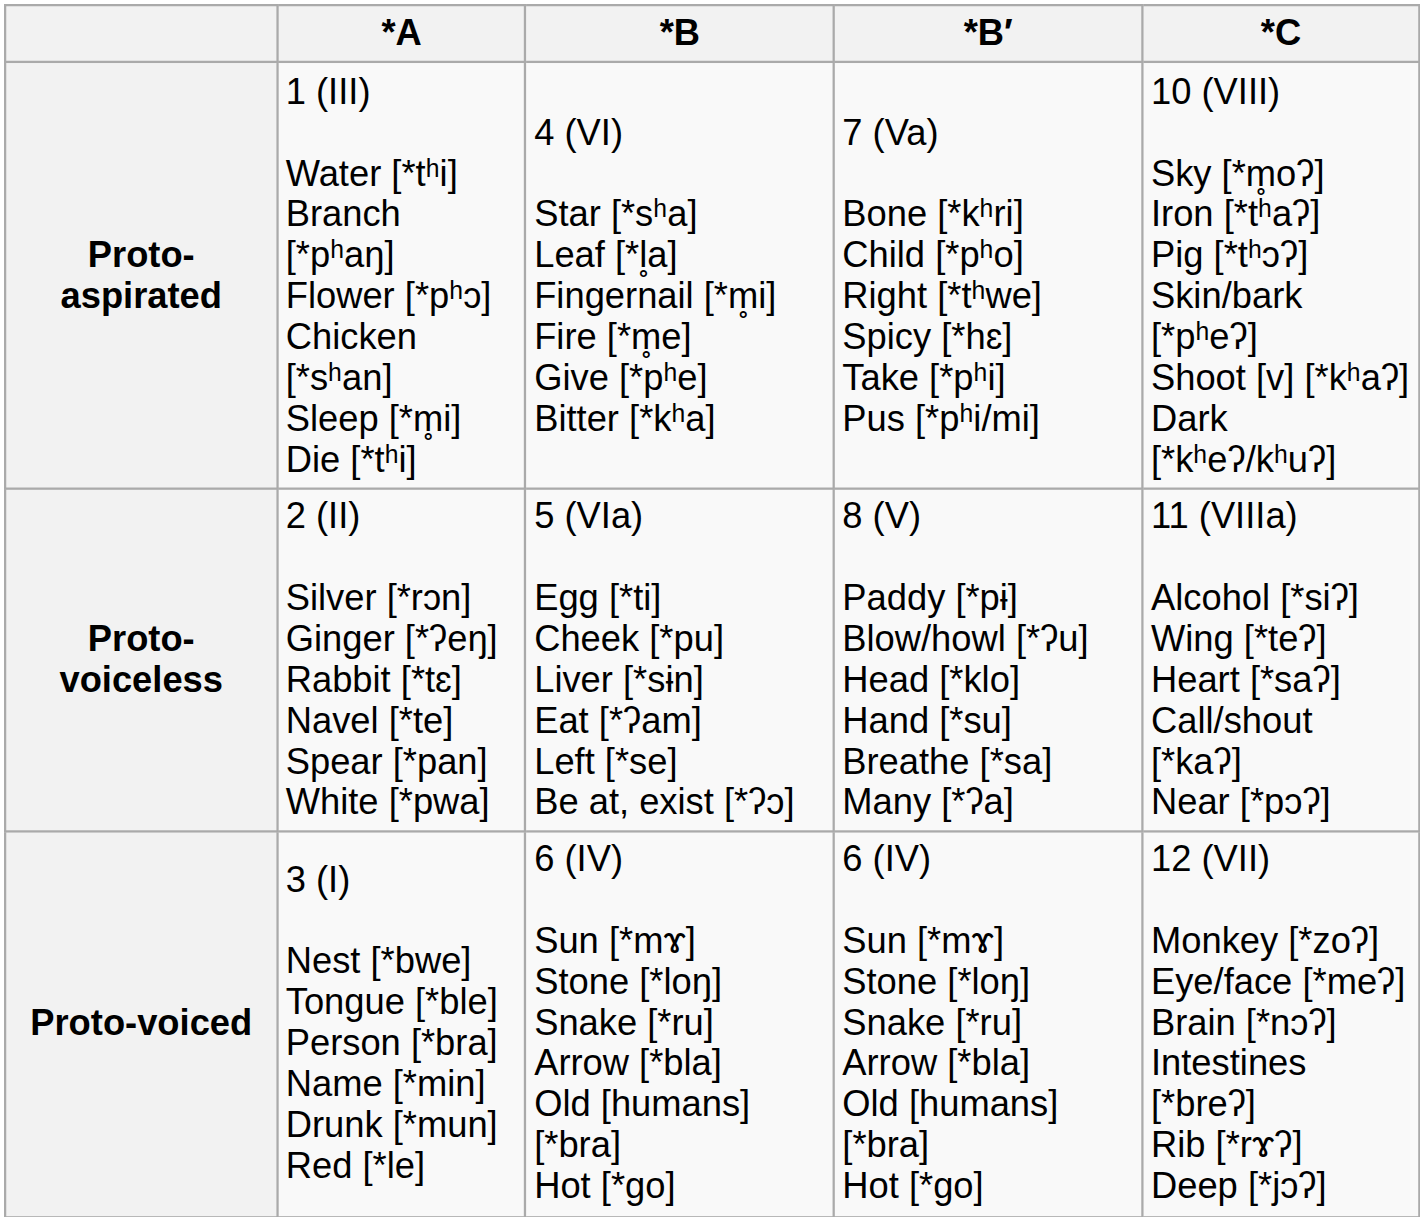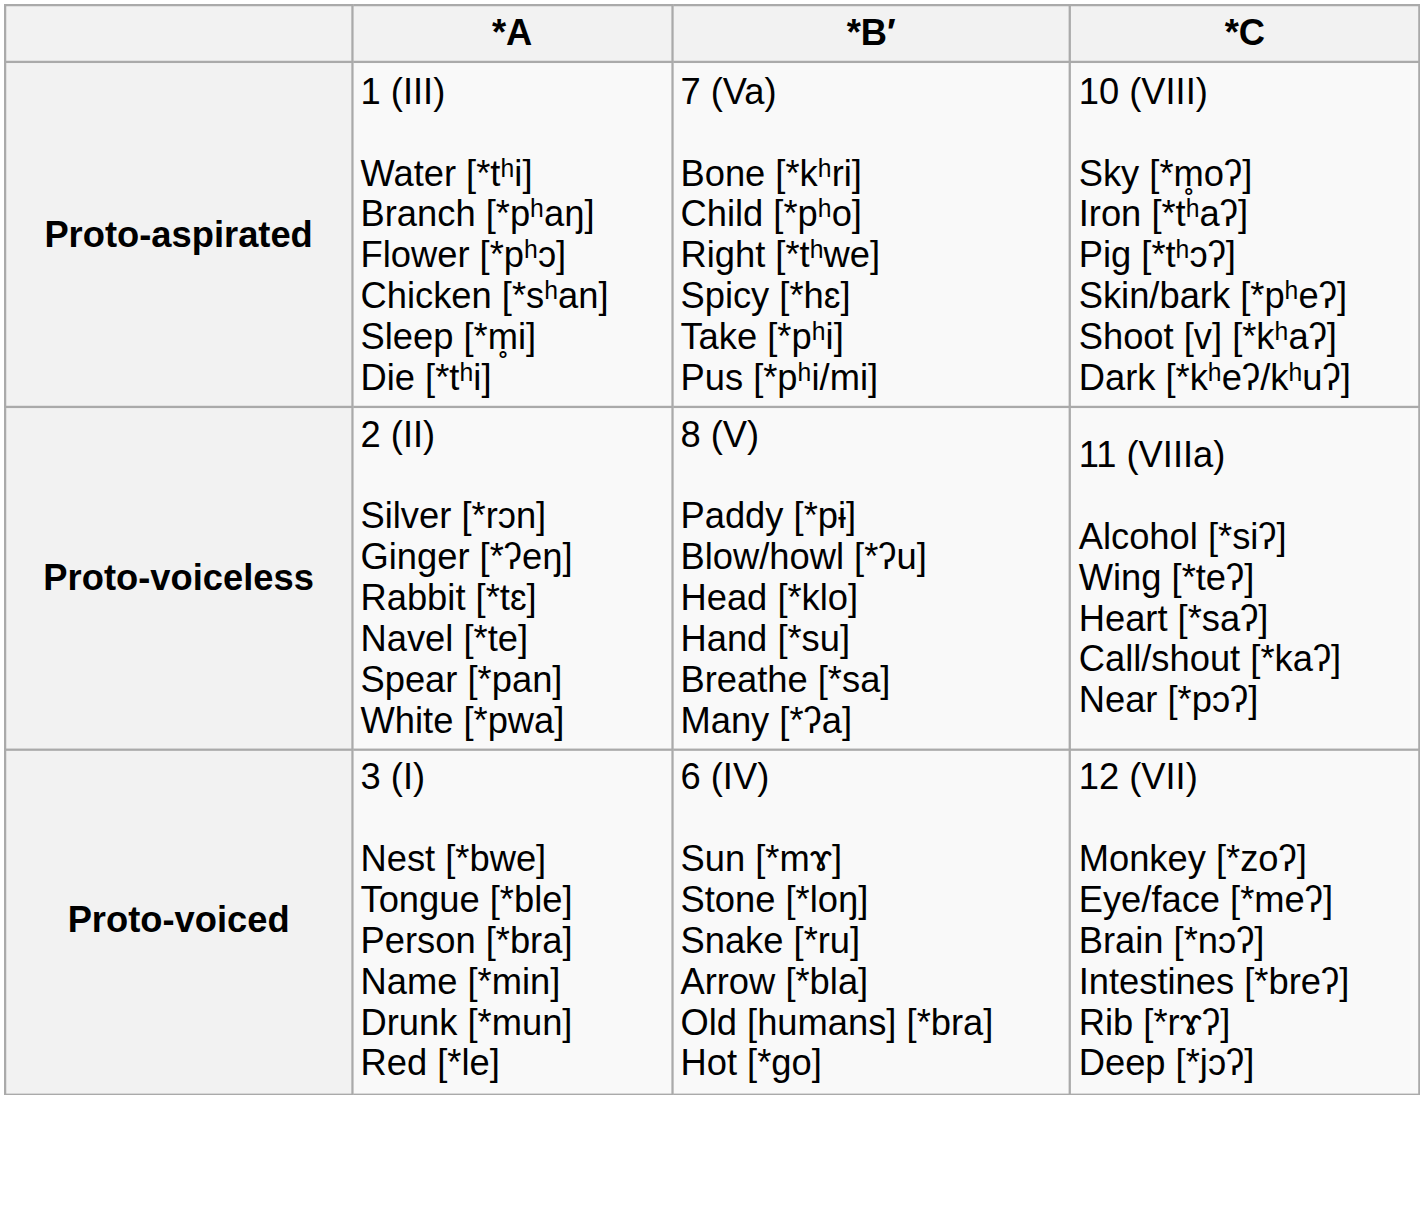- column: (680, 33)
